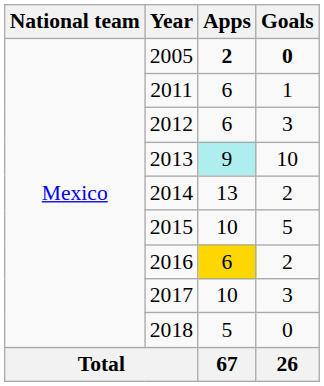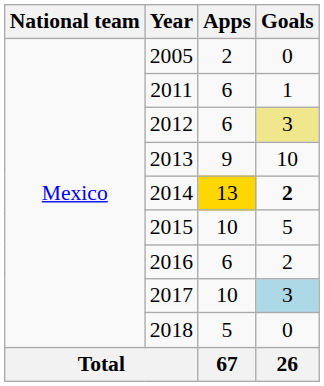(227, 55) bold -> (227, 55) normal
(287, 55) bold -> (287, 55) normal
(287, 124) no background -> (287, 124) khaki background
(227, 158) paleturquoise background -> (227, 158) no background
(227, 192) no background -> (227, 192) gold background
(287, 192) normal -> (287, 192) bold
(227, 261) gold background -> (227, 261) no background
(287, 295) no background -> (287, 295) lightblue background
